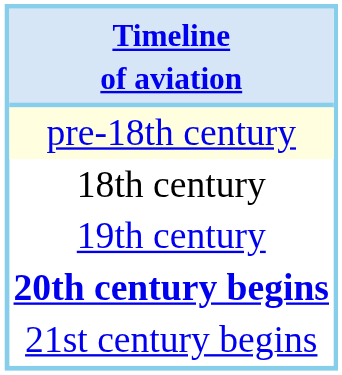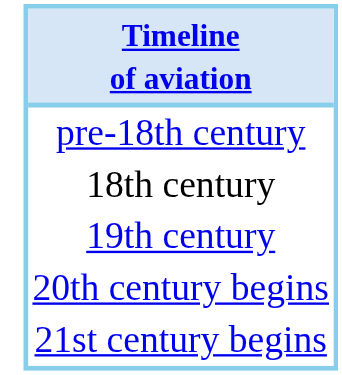(171, 132) lightyellow background -> (181, 132) no background
(171, 287) bold -> (181, 287) normal
